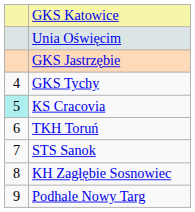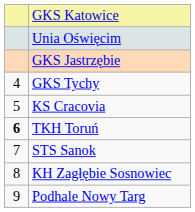(17, 106) paleturquoise background -> (17, 106) no background
(17, 128) normal -> (17, 128) bold
